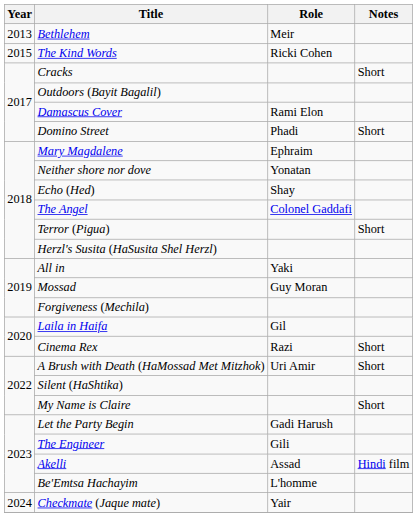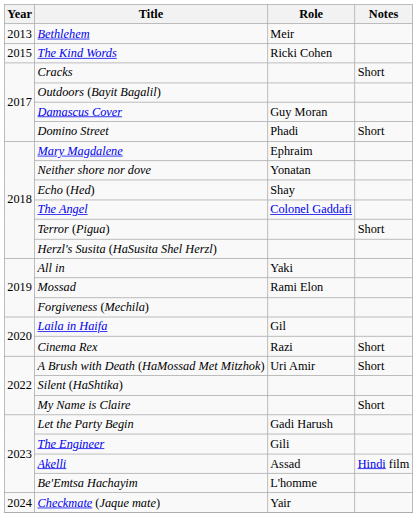(297, 111) Rami Elon -> (299, 111) Guy Moran
(299, 287) Guy Moran -> (297, 287) Rami Elon
